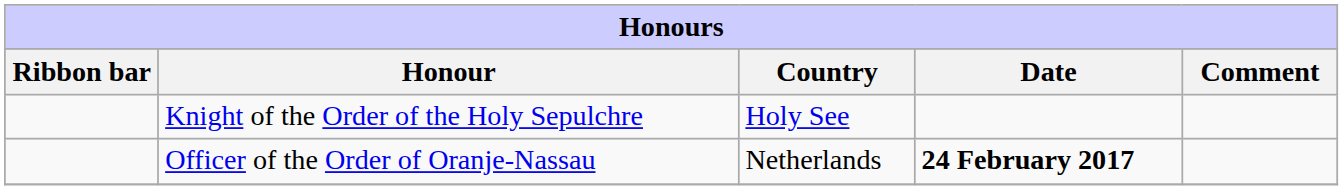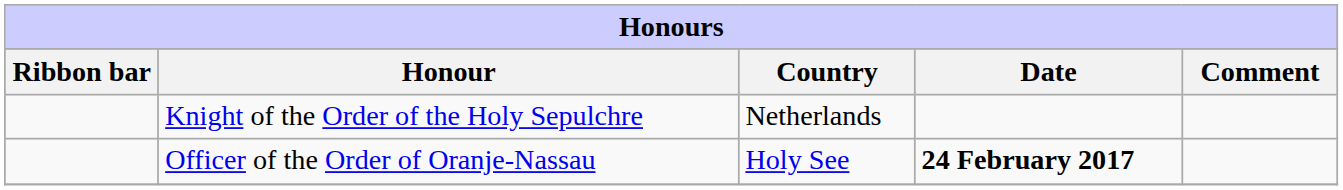(797, 116) Holy See -> (813, 116) Netherlands
(813, 160) Netherlands -> (797, 160) Holy See
